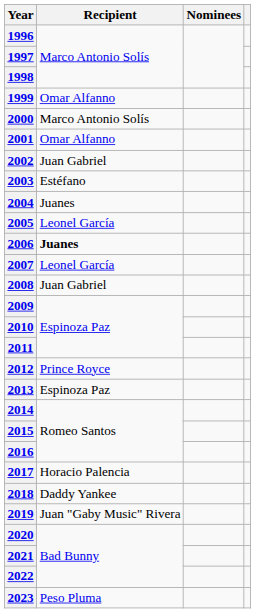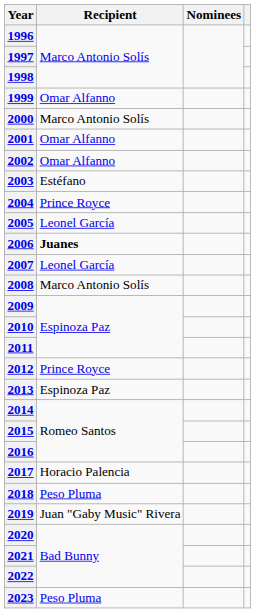(73, 160) Juan Gabriel -> (77, 160) Omar Alfanno
(57, 202) Juanes -> (75, 202) Prince Royce
(73, 285) Juan Gabriel -> (94, 285) Marco Antonio Solís
(78, 493) Daddy Yankee -> (71, 493) Peso Pluma
